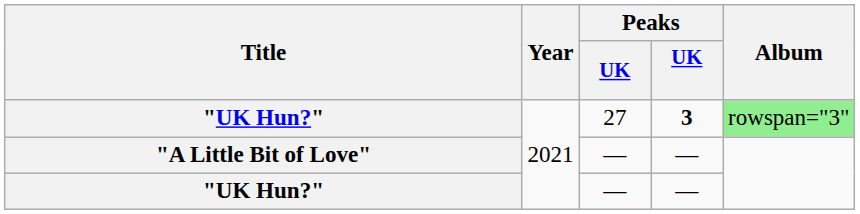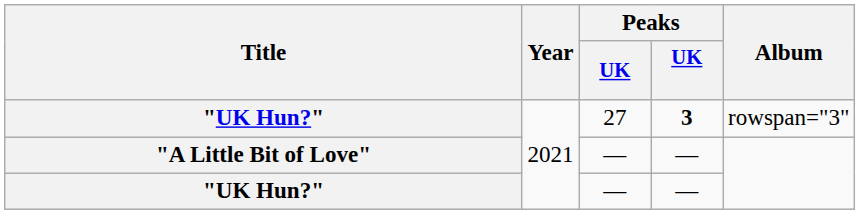(789, 117) lightgreen background -> (789, 117) no background
